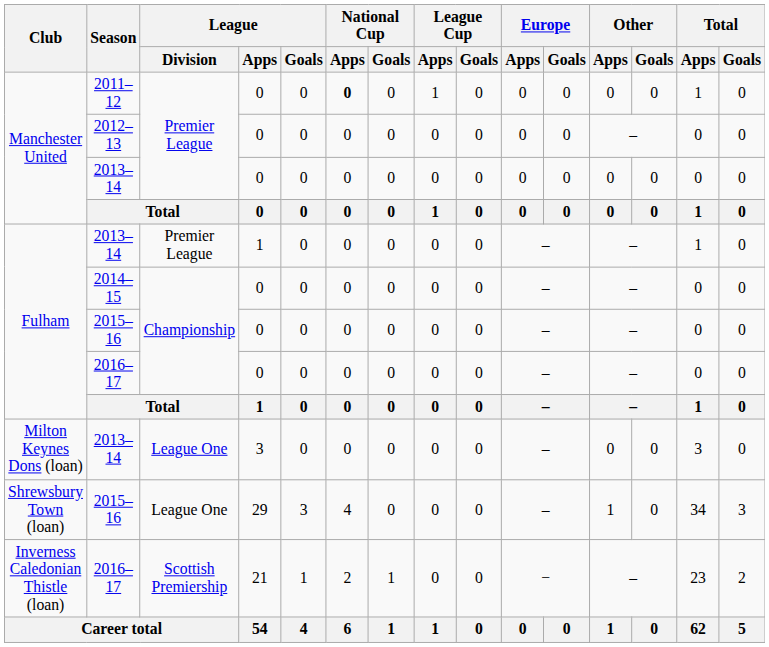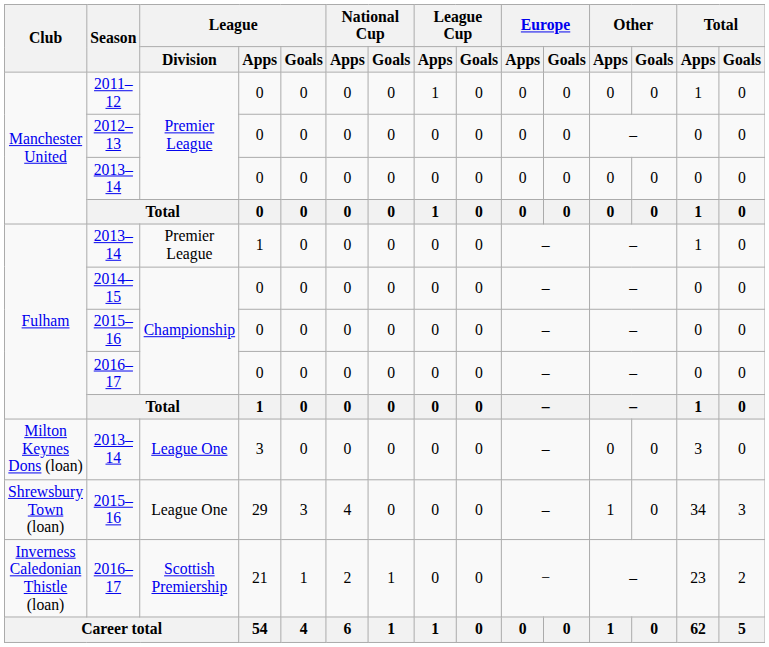(347, 93) bold -> (347, 93) normal
